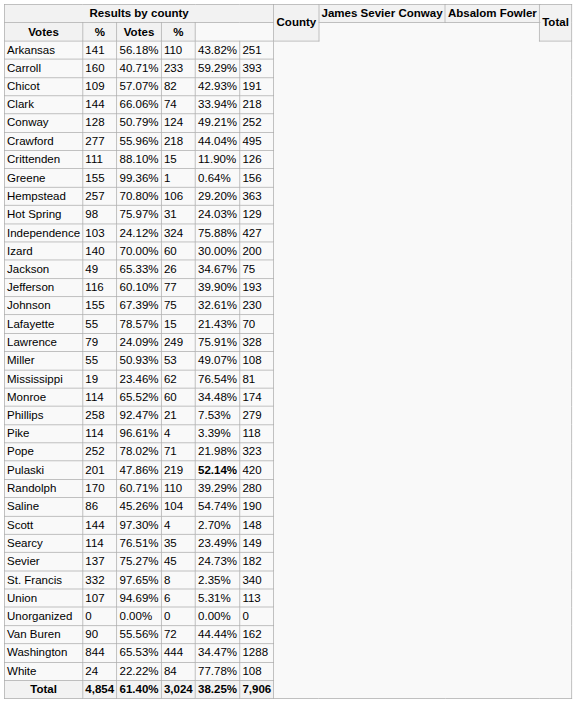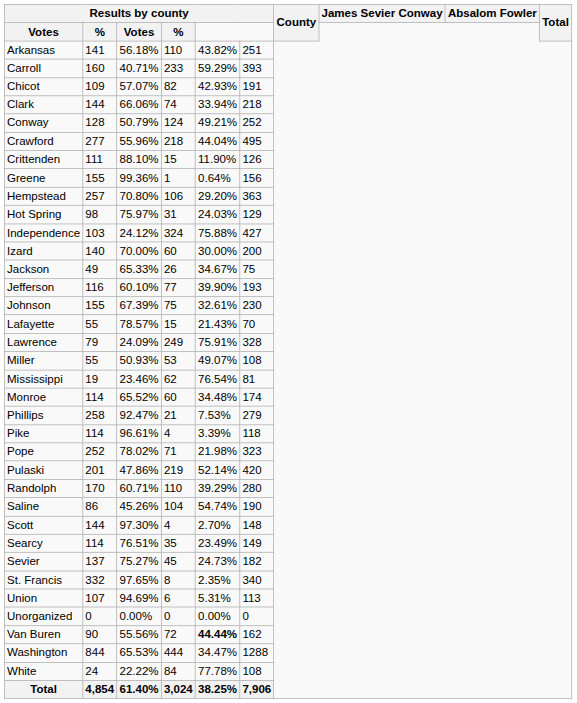(218, 470) bold -> (218, 470) normal
(218, 634) normal -> (218, 634) bold
